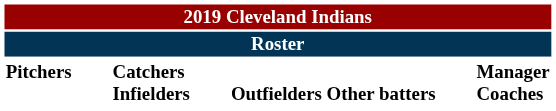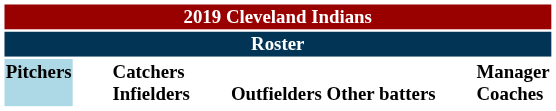(39, 71) no background -> (39, 71) lightblue background
